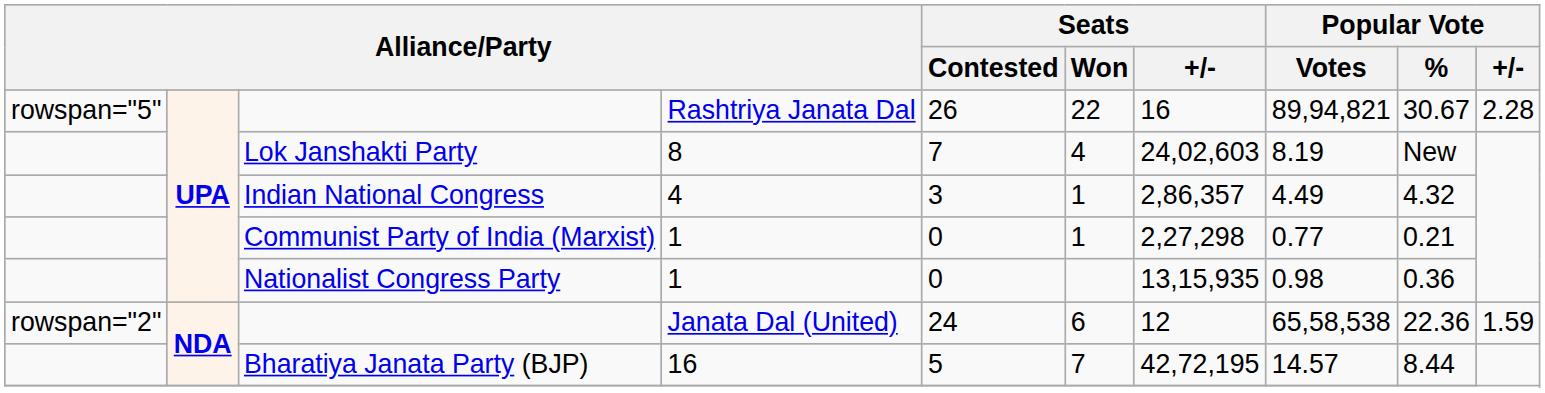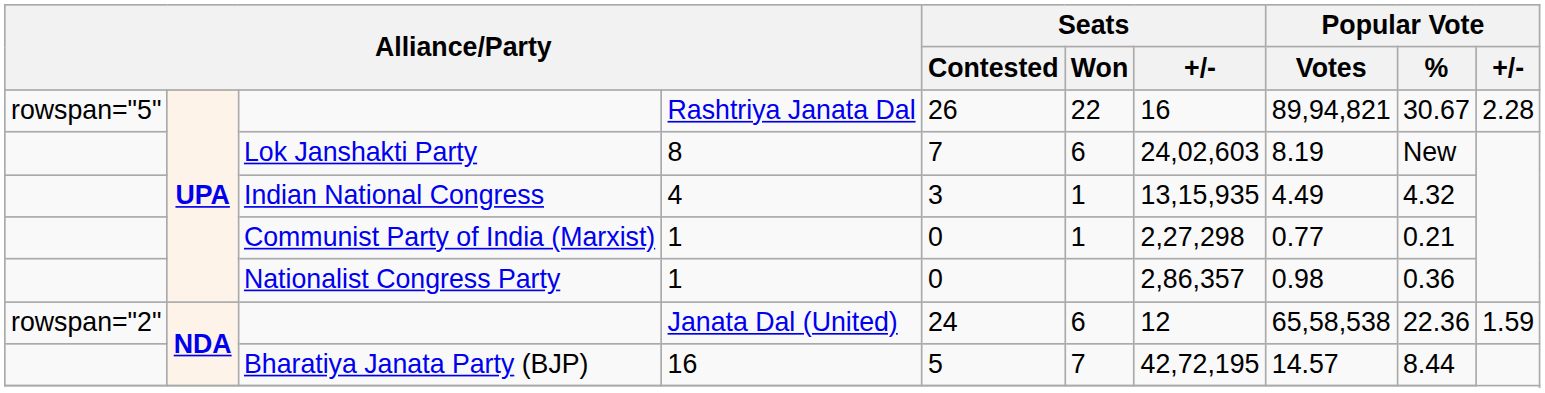(1078, 152) 4 -> (1078, 152) 6
(1193, 195) 2,86,357 -> (1200, 195) 13,15,935
(1200, 279) 13,15,935 -> (1193, 279) 2,86,357
